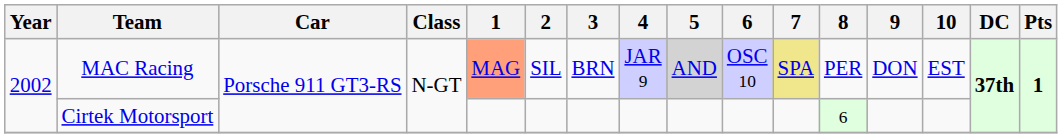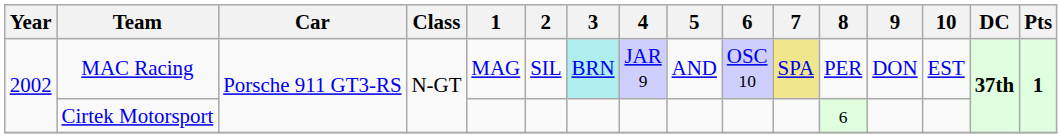(496, 68) lightsalmon background -> (496, 68) no background
(593, 68) no background -> (593, 68) paleturquoise background
(694, 68) lightgrey background -> (694, 68) no background
